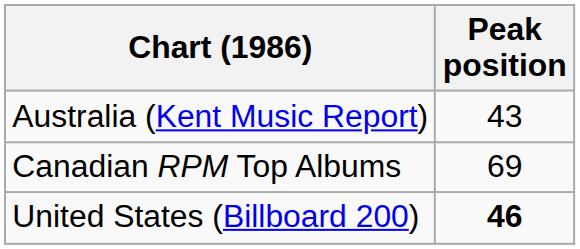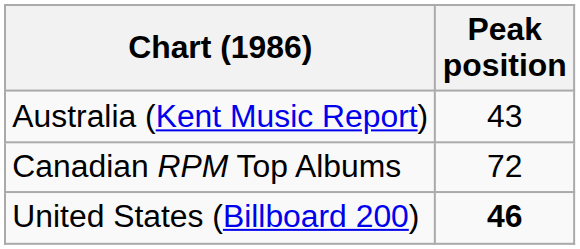(505, 166) 69 -> (505, 166) 72
